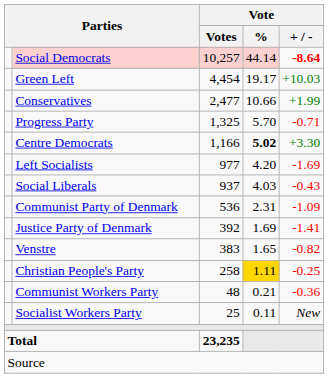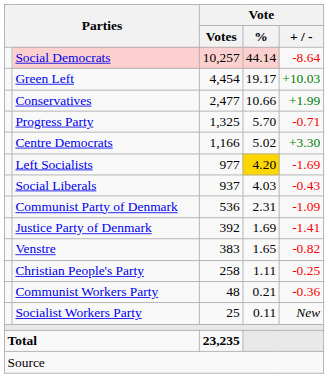(306, 57) bold -> (306, 57) normal
(264, 143) bold -> (264, 143) normal
(264, 164) no background -> (264, 164) gold background
(265, 270) gold background -> (265, 270) no background
